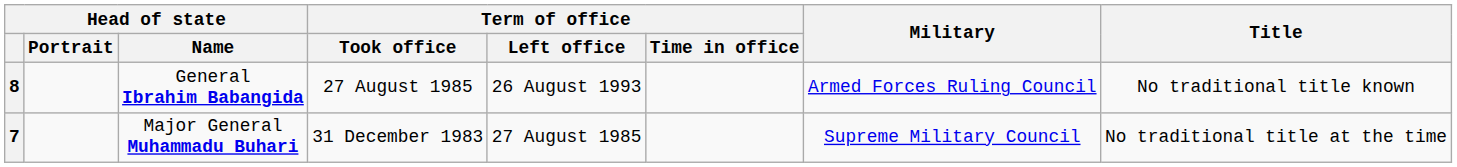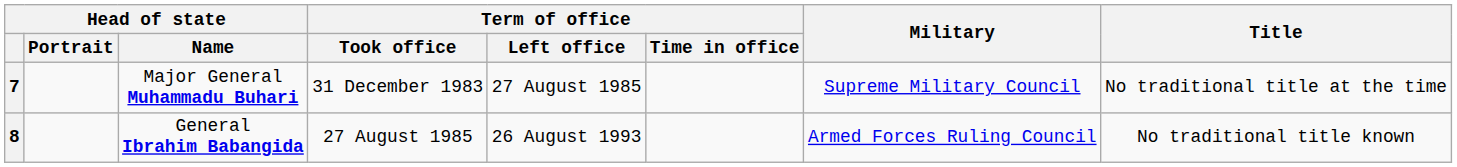rows swapped: (14, 137) <-> (14, 88)
